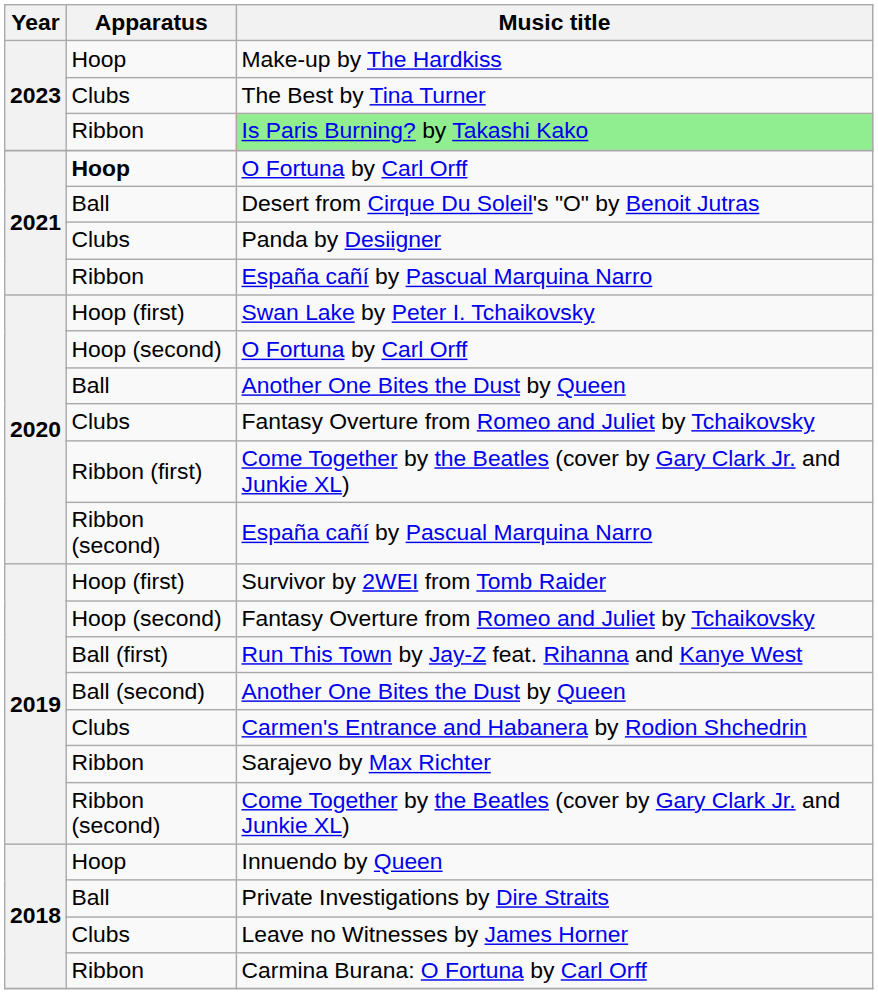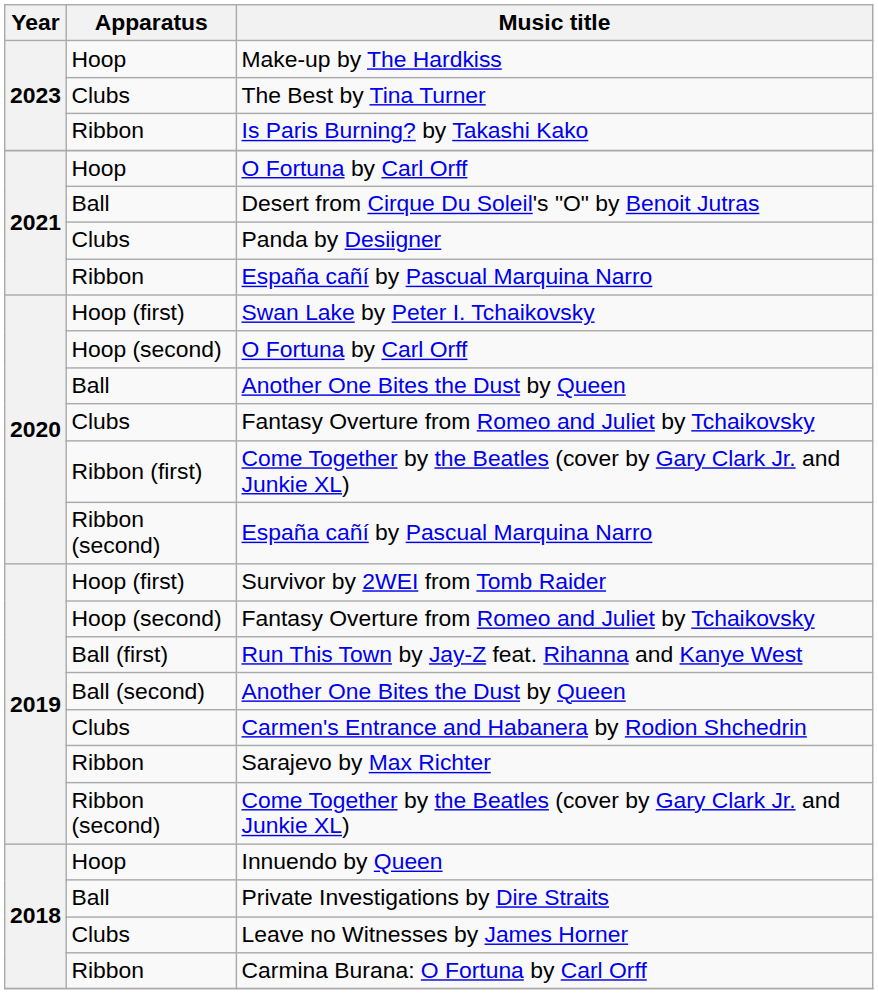(415, 131) lightgreen background -> (415, 131) no background
(101, 167) bold -> (99, 167) normal
